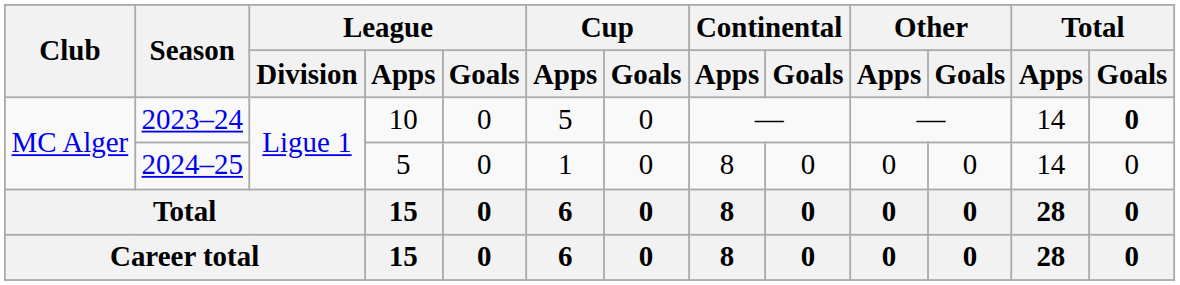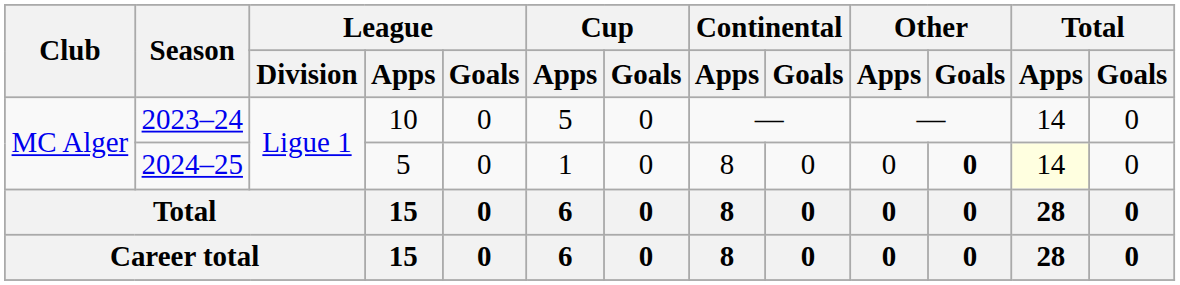(1132, 119) bold -> (1132, 119) normal
(970, 165) normal -> (970, 165) bold
(1051, 165) no background -> (1051, 165) lightyellow background
